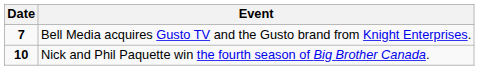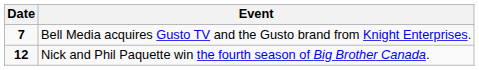(21, 55) 10 -> (21, 55) 12
